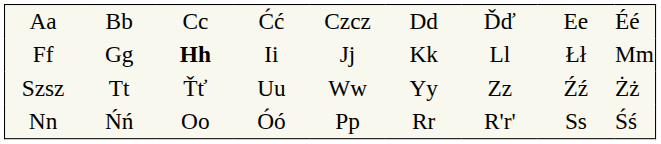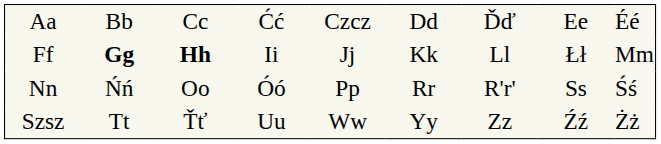(119, 54) normal -> (119, 54) bold
rows swapped: (43, 121) <-> (43, 88)
